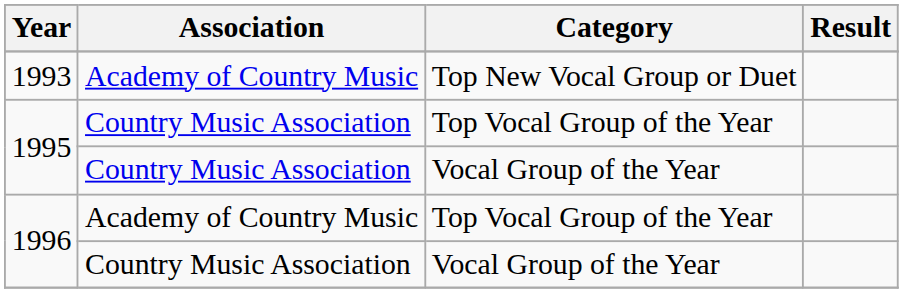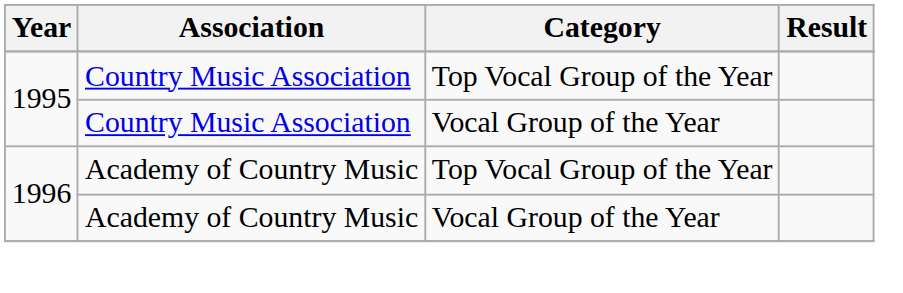- row: (42, 75)
(248, 264) Country Music Association -> (252, 216) Academy of Country Music
